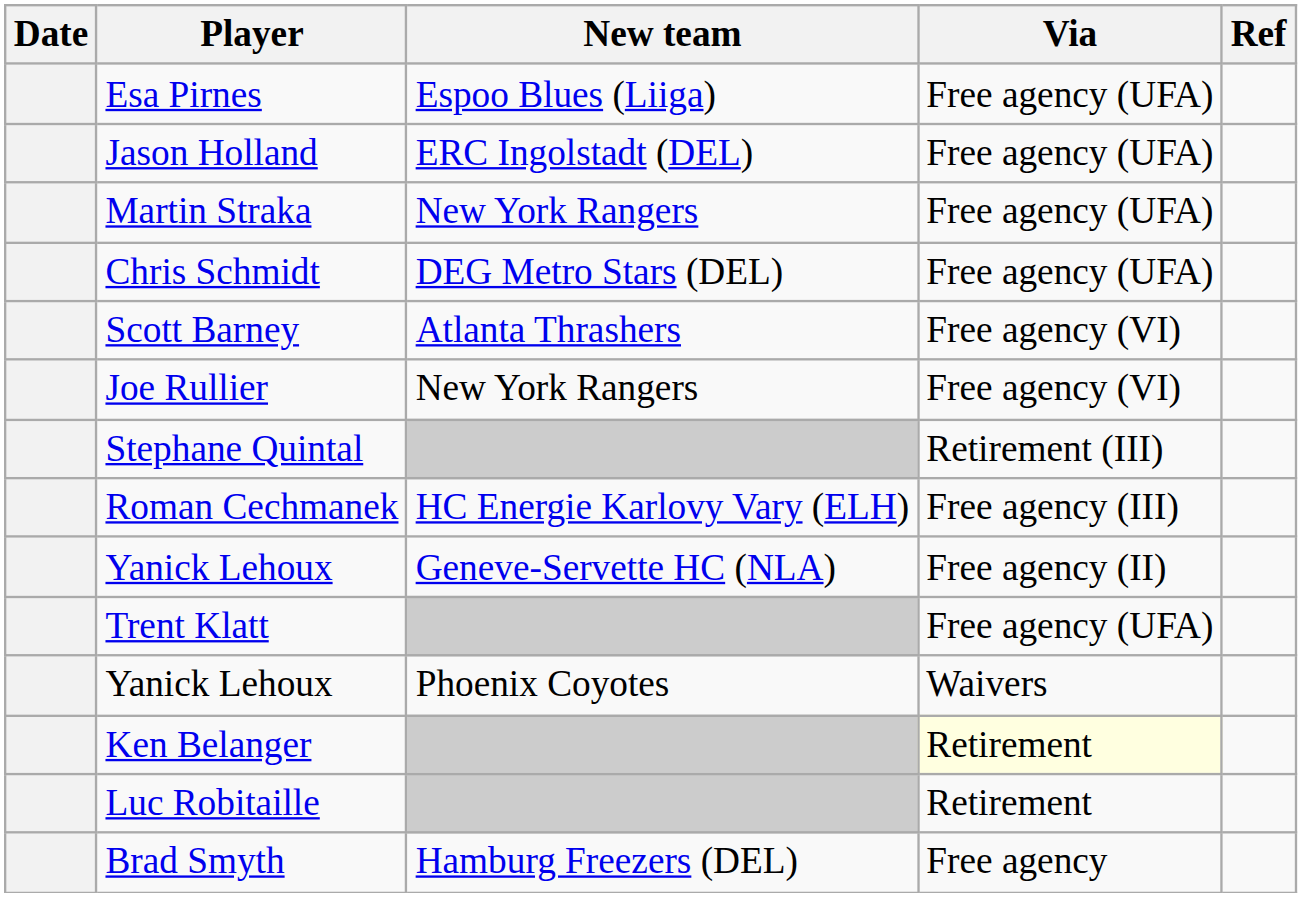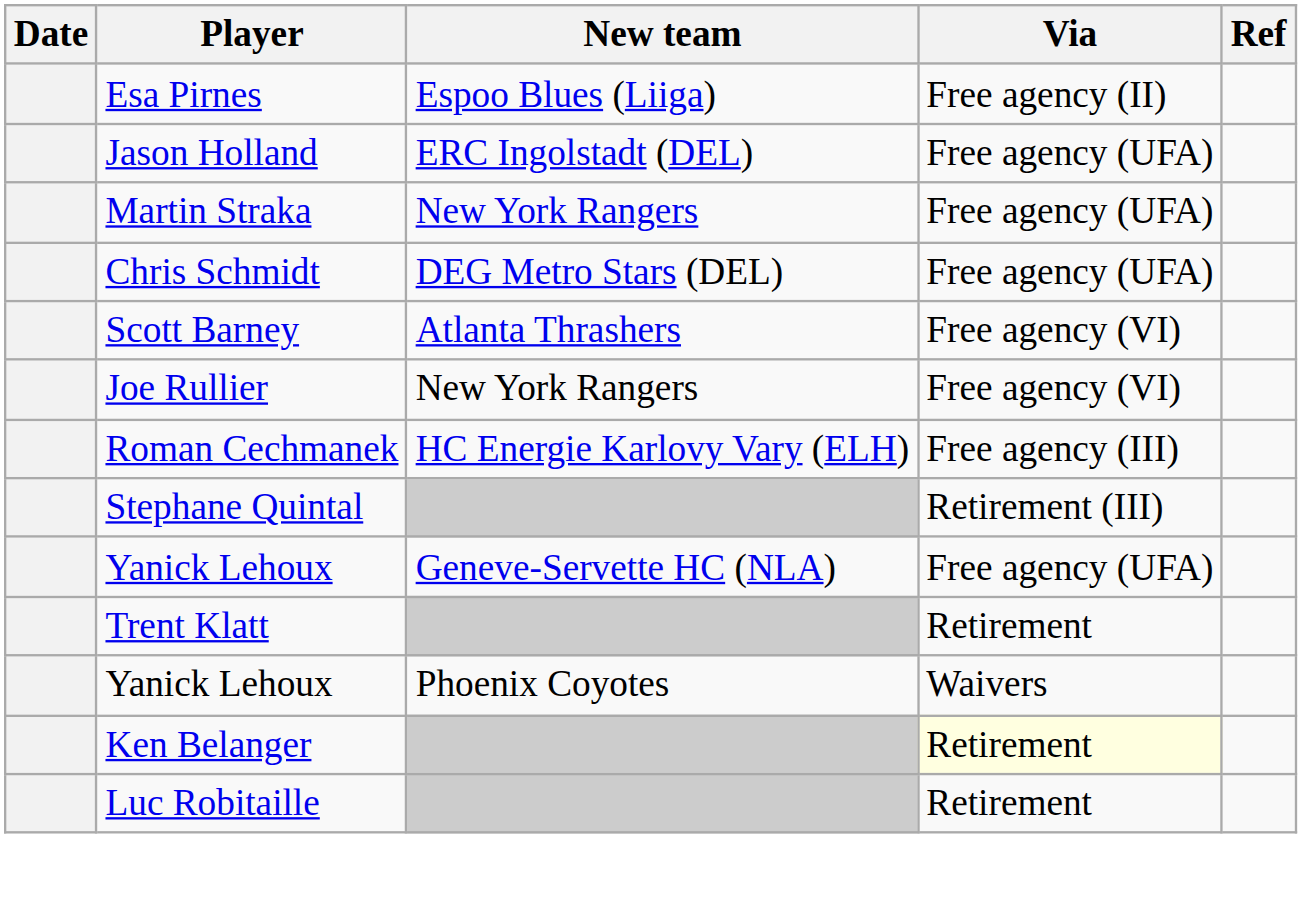(1070, 93) Free agency (UFA) -> (1046, 93) Free agency (II)
rows swapped: (252, 507) <-> (234, 447)
(1046, 566) Free agency (II) -> (1070, 566) Free agency (UFA)
(1070, 625) Free agency (UFA) -> (1009, 625) Retirement
- row: (195, 861)
